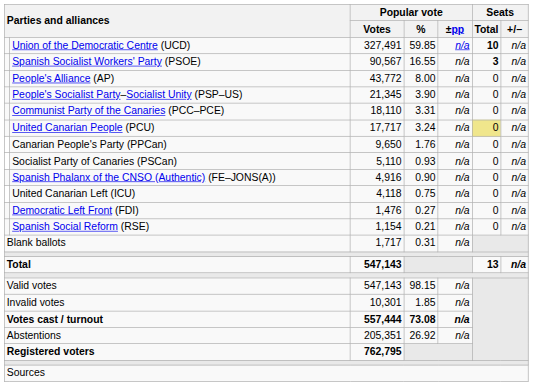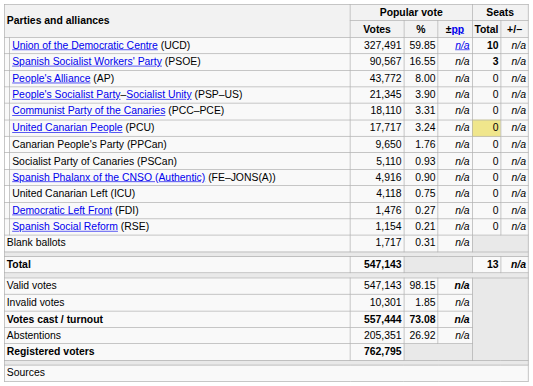(462, 286) normal -> (462, 286) bold
